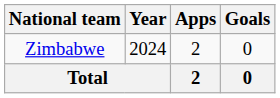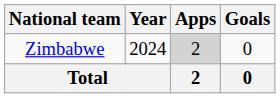(196, 48) no background -> (196, 48) lightgrey background
